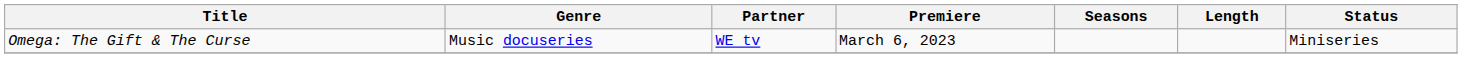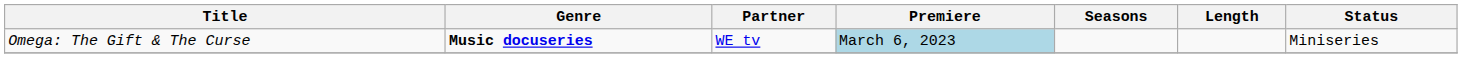(521, 41) normal -> (521, 41) bold
(897, 41) no background -> (897, 41) lightblue background
